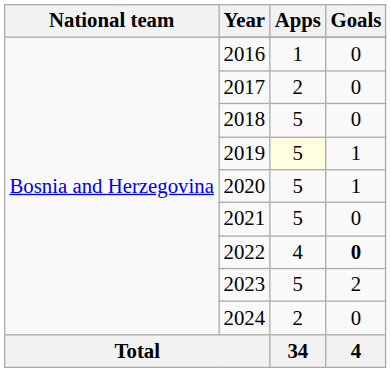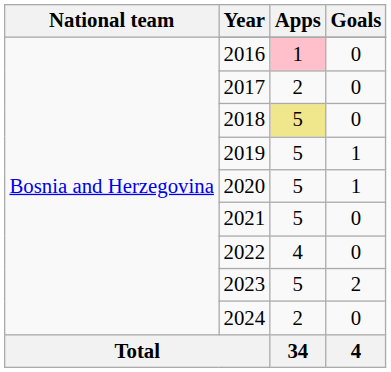(298, 53) no background -> (298, 53) pink background
(298, 119) no background -> (298, 119) khaki background
(298, 152) lightyellow background -> (298, 152) no background
(356, 251) bold -> (356, 251) normal
